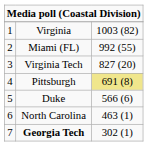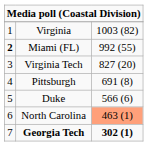(10, 47) normal -> (10, 47) bold
(117, 81) khaki background -> (117, 81) no background
(117, 115) no background -> (117, 115) lightsalmon background
(117, 132) normal -> (117, 132) bold
